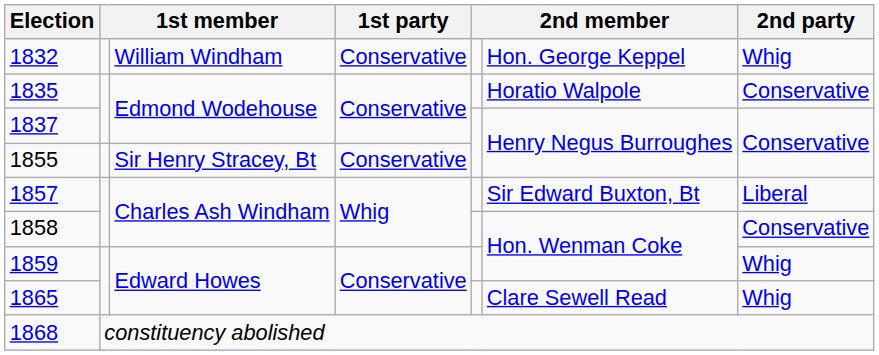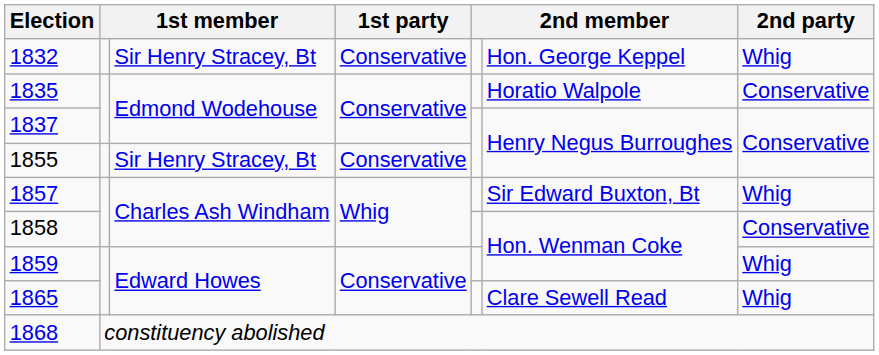(198, 56) William Windham -> (215, 56) Sir Henry Stracey, Bt
(775, 194) Liberal -> (767, 194) Whig
